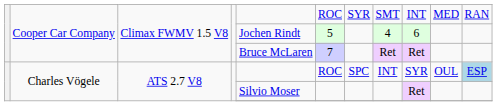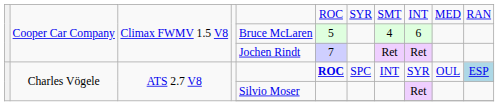(270, 33) Jochen Rindt -> (276, 33) Bruce McLaren
(276, 52) Bruce McLaren -> (270, 52) Jochen Rindt
(330, 72) normal -> (331, 72) bold
